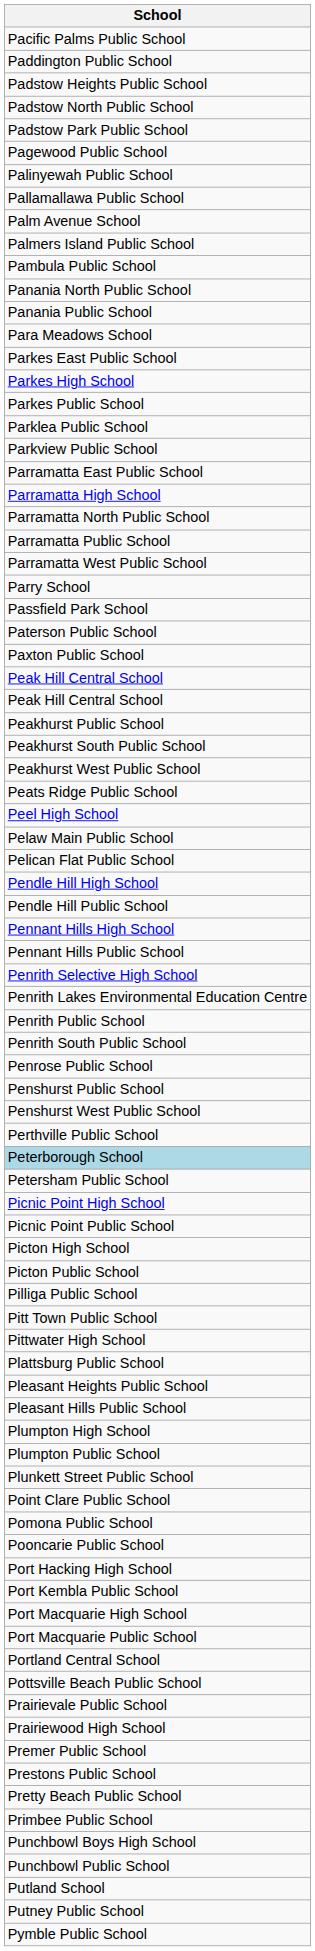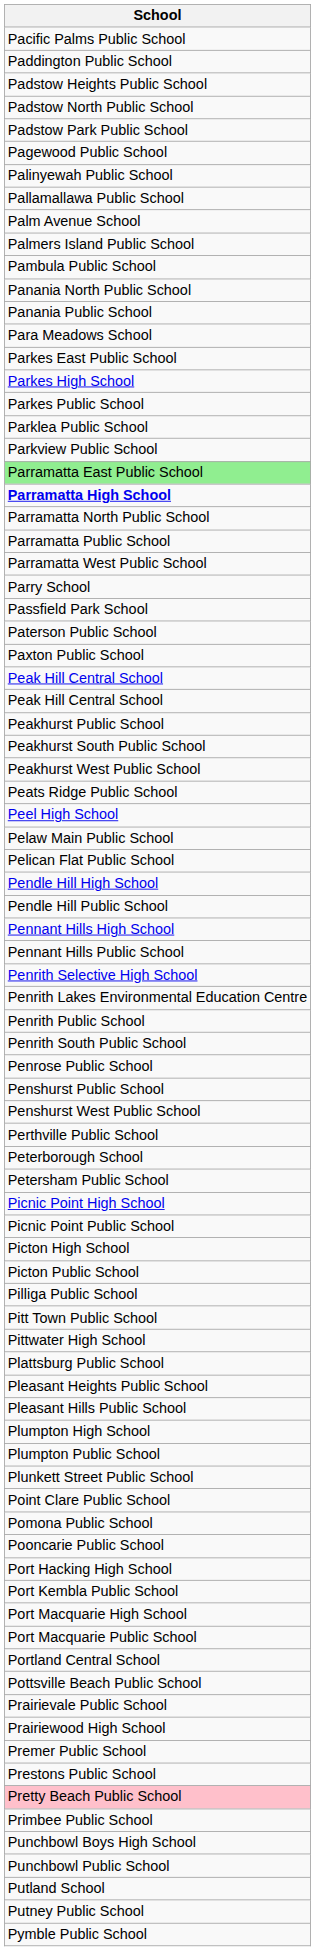(105, 472) no background -> (105, 472) lightgreen background
(84, 495) normal -> (89, 495) bold
(75, 1157) lightblue background -> (75, 1157) no background
(95, 1797) no background -> (95, 1797) pink background
